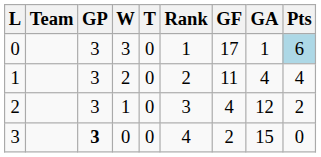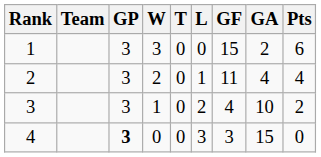columns swapped: (186, 19) <-> (15, 19)
(229, 48) 17 -> (229, 48) 15
(265, 48) 1 -> (265, 48) 2
(299, 48) lightblue background -> (299, 48) no background
(265, 107) 12 -> (265, 107) 10
(229, 136) 2 -> (229, 136) 3
